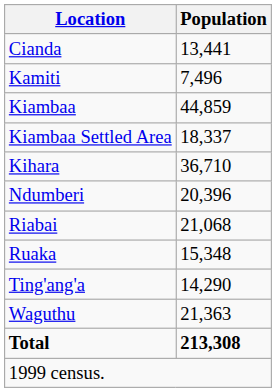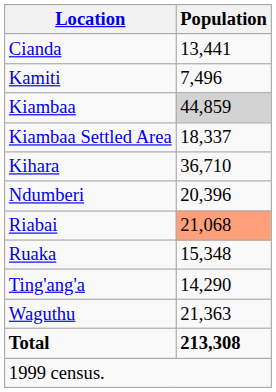(206, 107) no background -> (206, 107) lightgrey background
(206, 225) no background -> (206, 225) lightsalmon background
